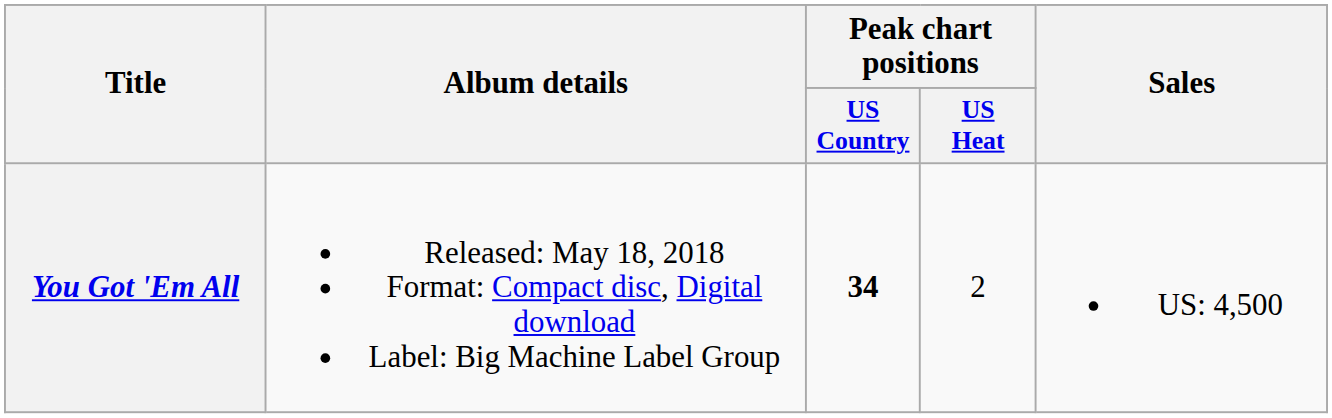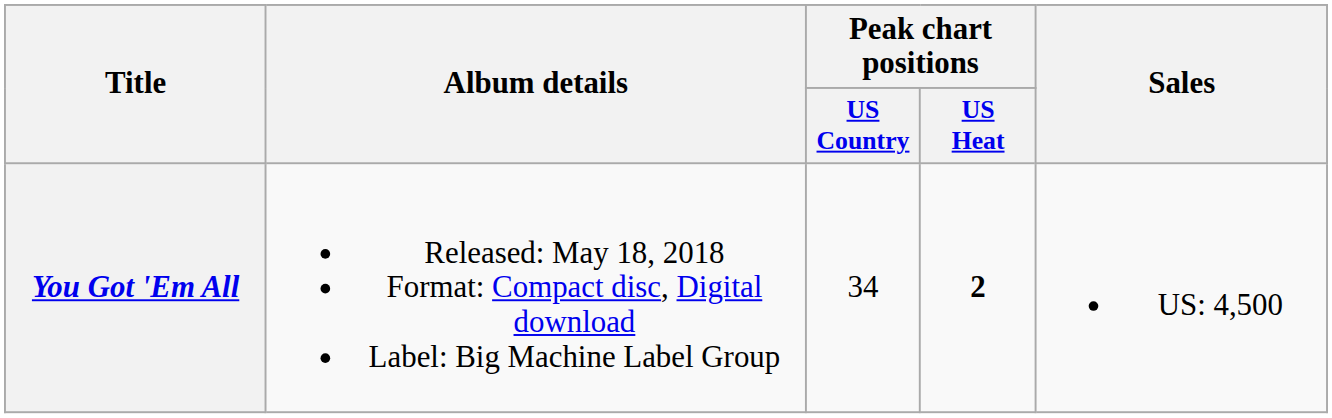(863, 287) bold -> (863, 287) normal
(978, 287) normal -> (978, 287) bold
